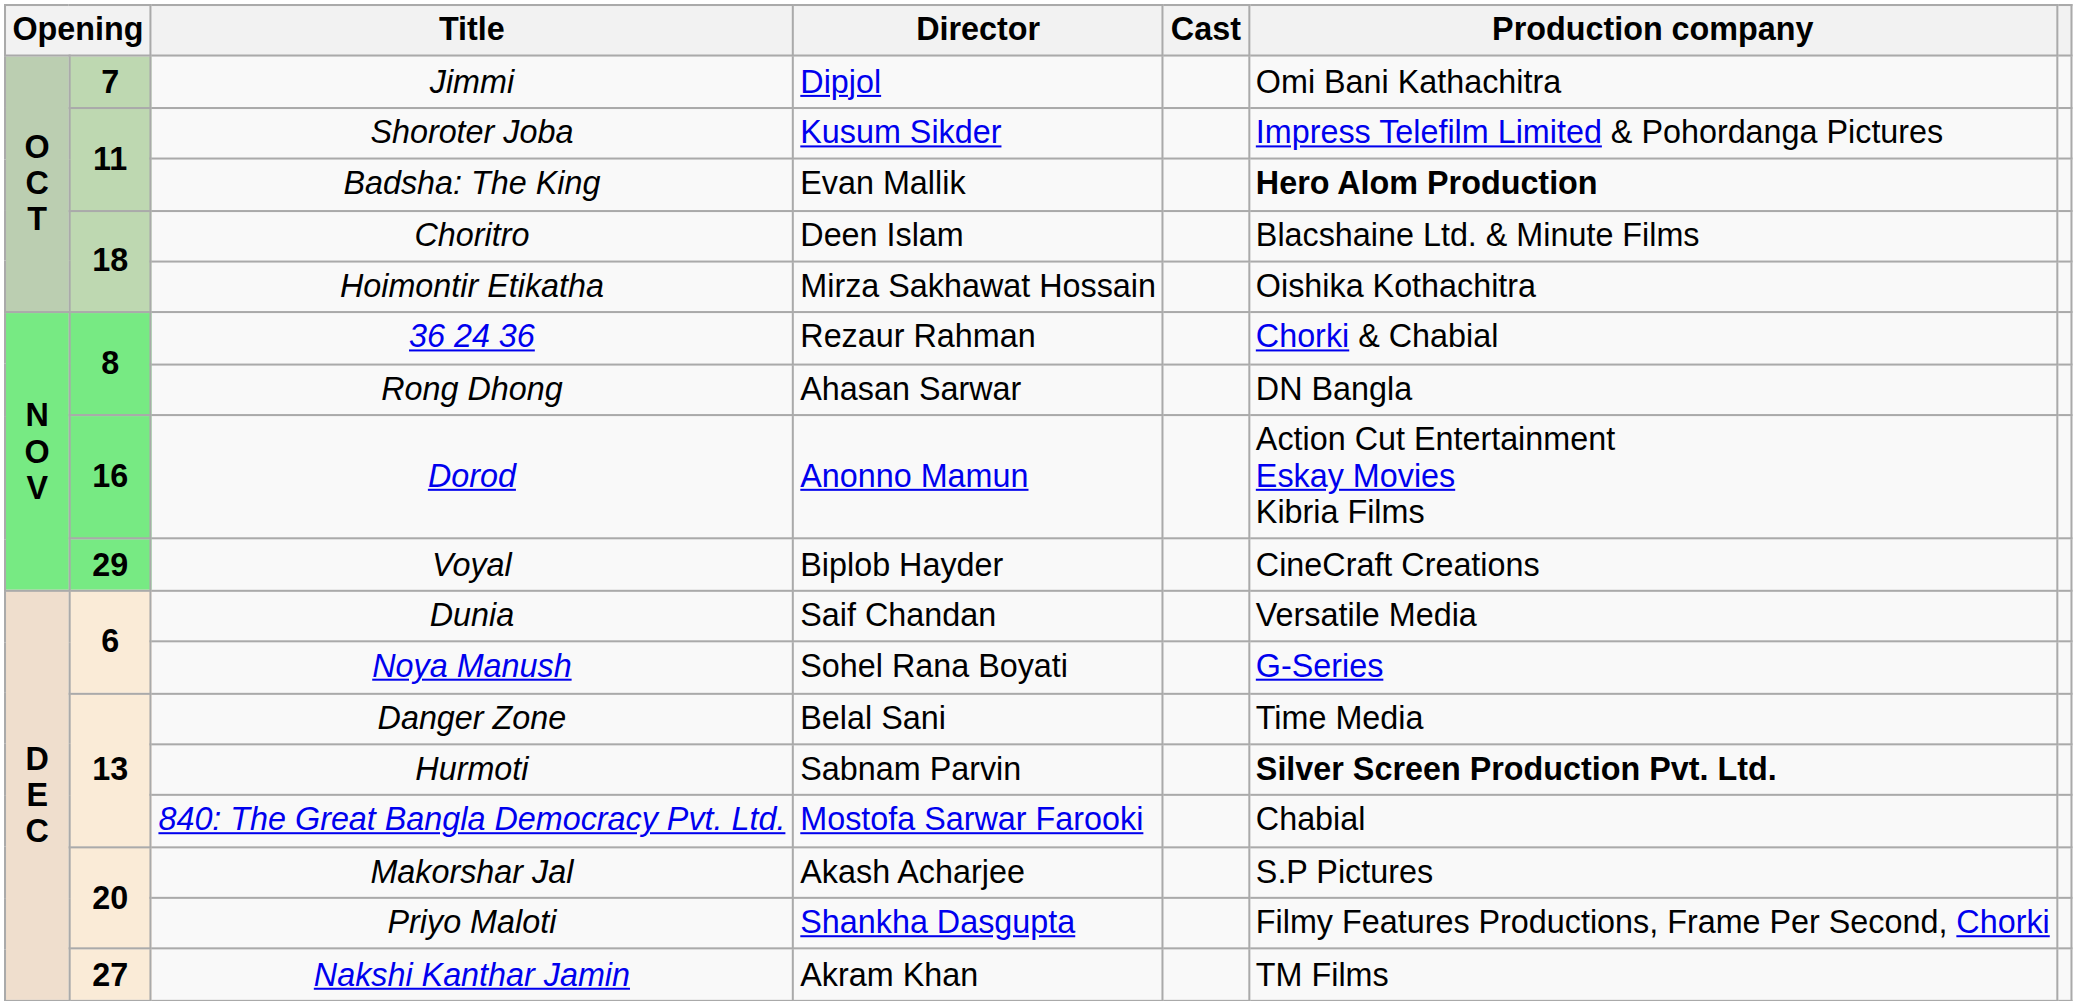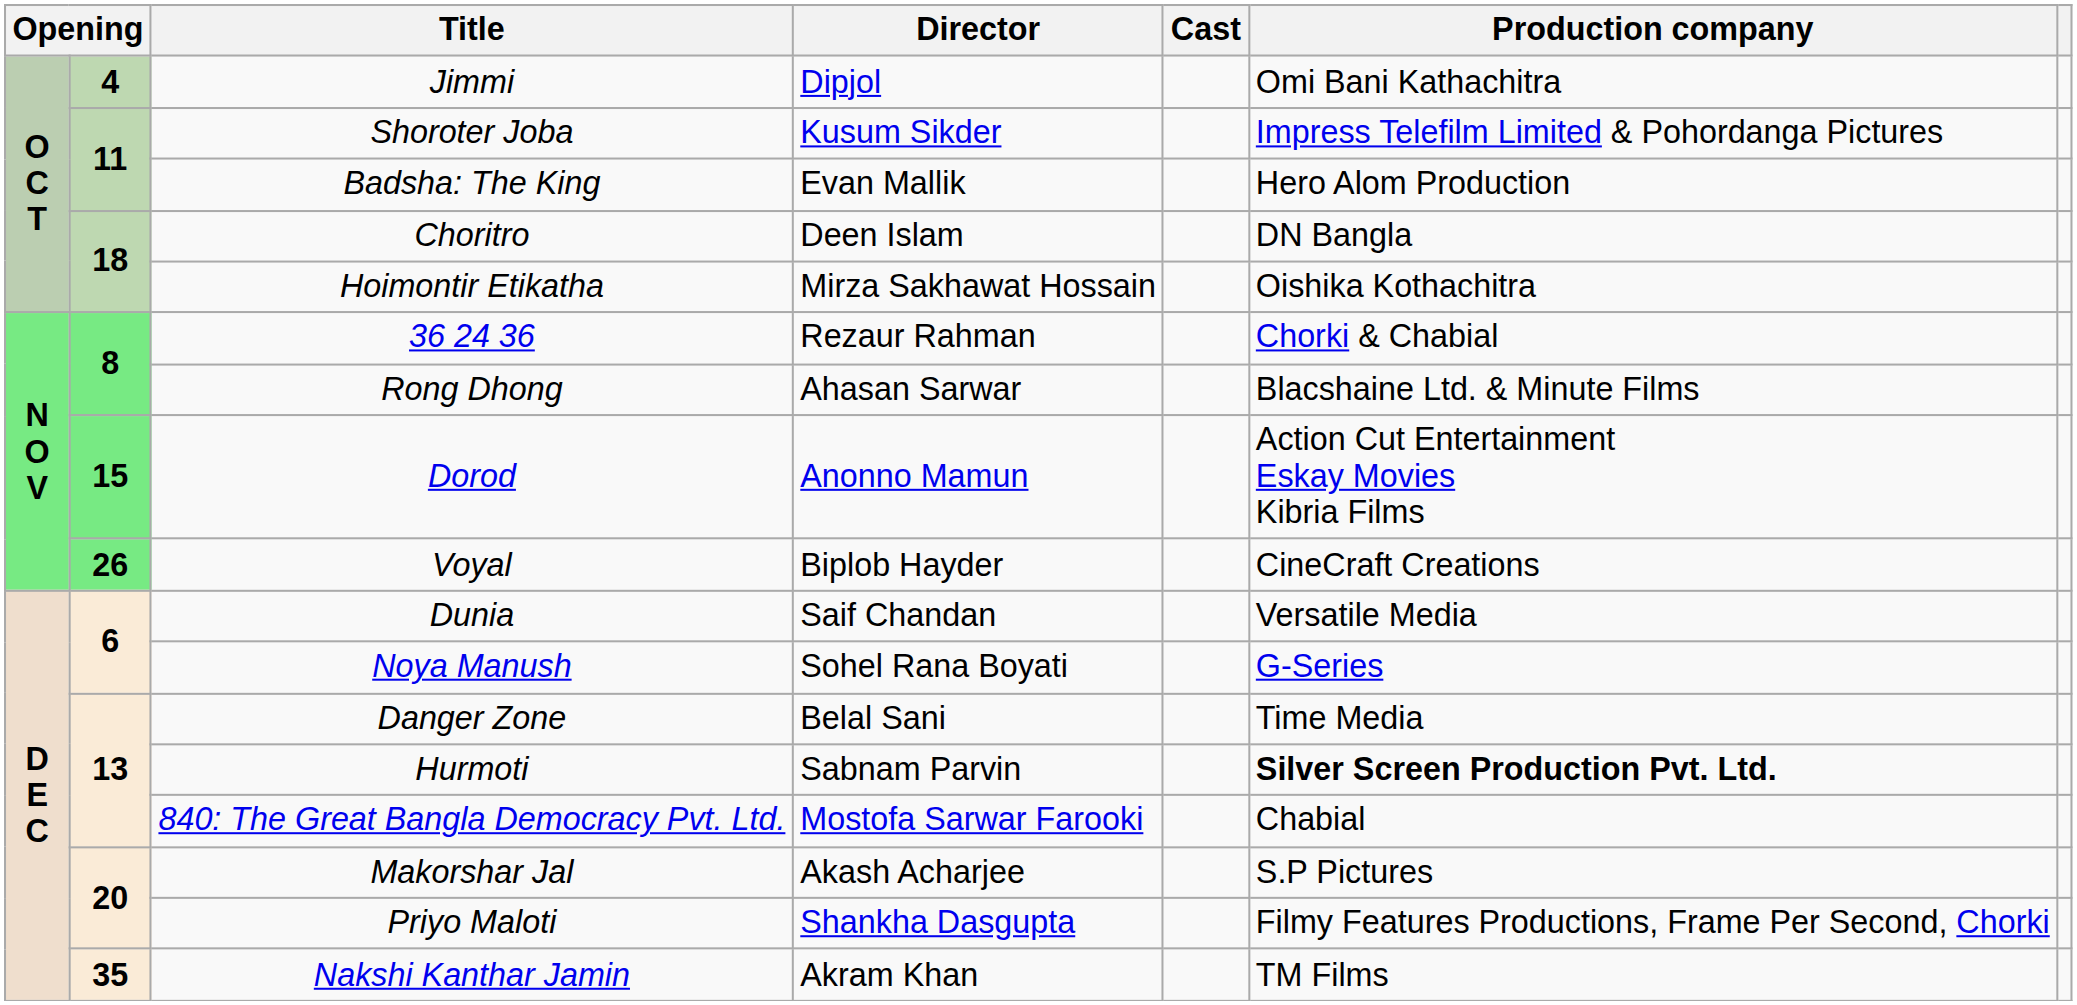(110, 81) 7 -> (110, 81) 4
(1427, 183) bold -> (1413, 183) normal
(1478, 235) Blacshaine Ltd. & Minute Films -> (1334, 235) DN Bangla
(1334, 388) DN Bangla -> (1478, 388) Blacshaine Ltd. & Minute Films
(110, 476) 16 -> (110, 476) 15
(110, 564) 29 -> (110, 564) 26
(110, 974) 27 -> (110, 974) 35
